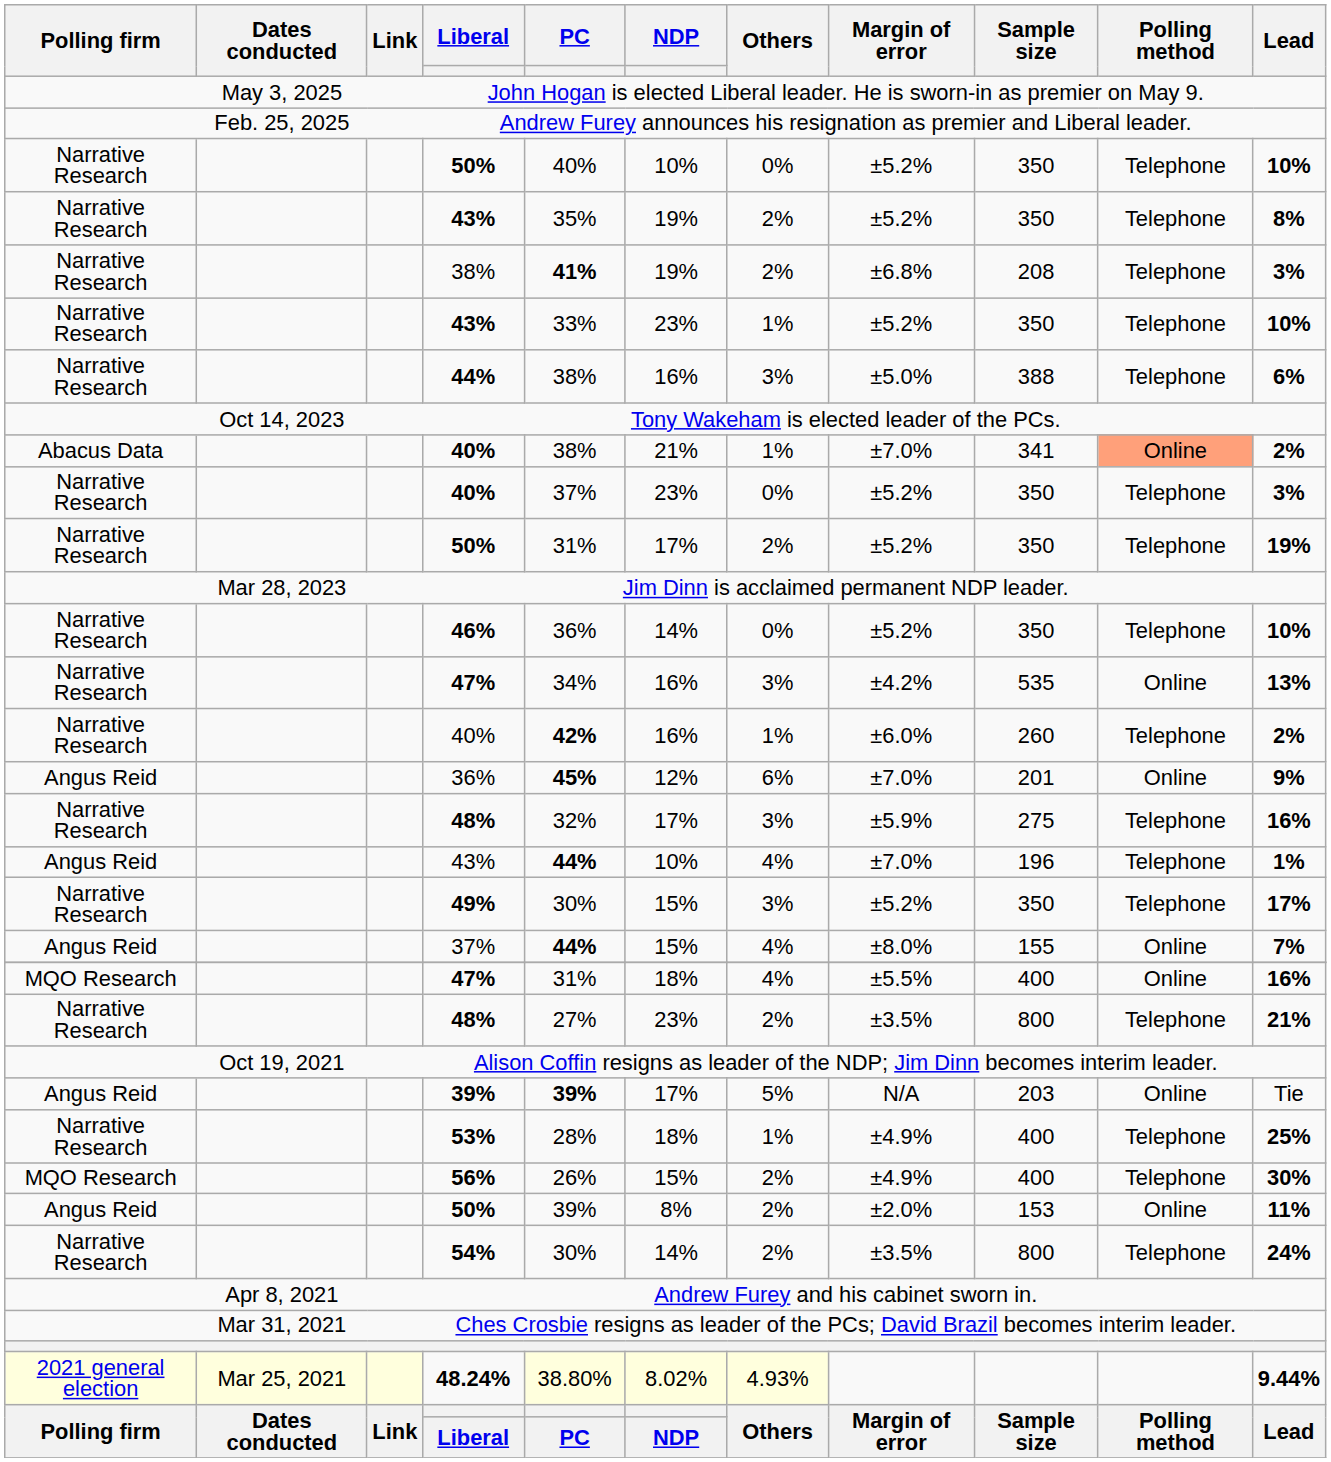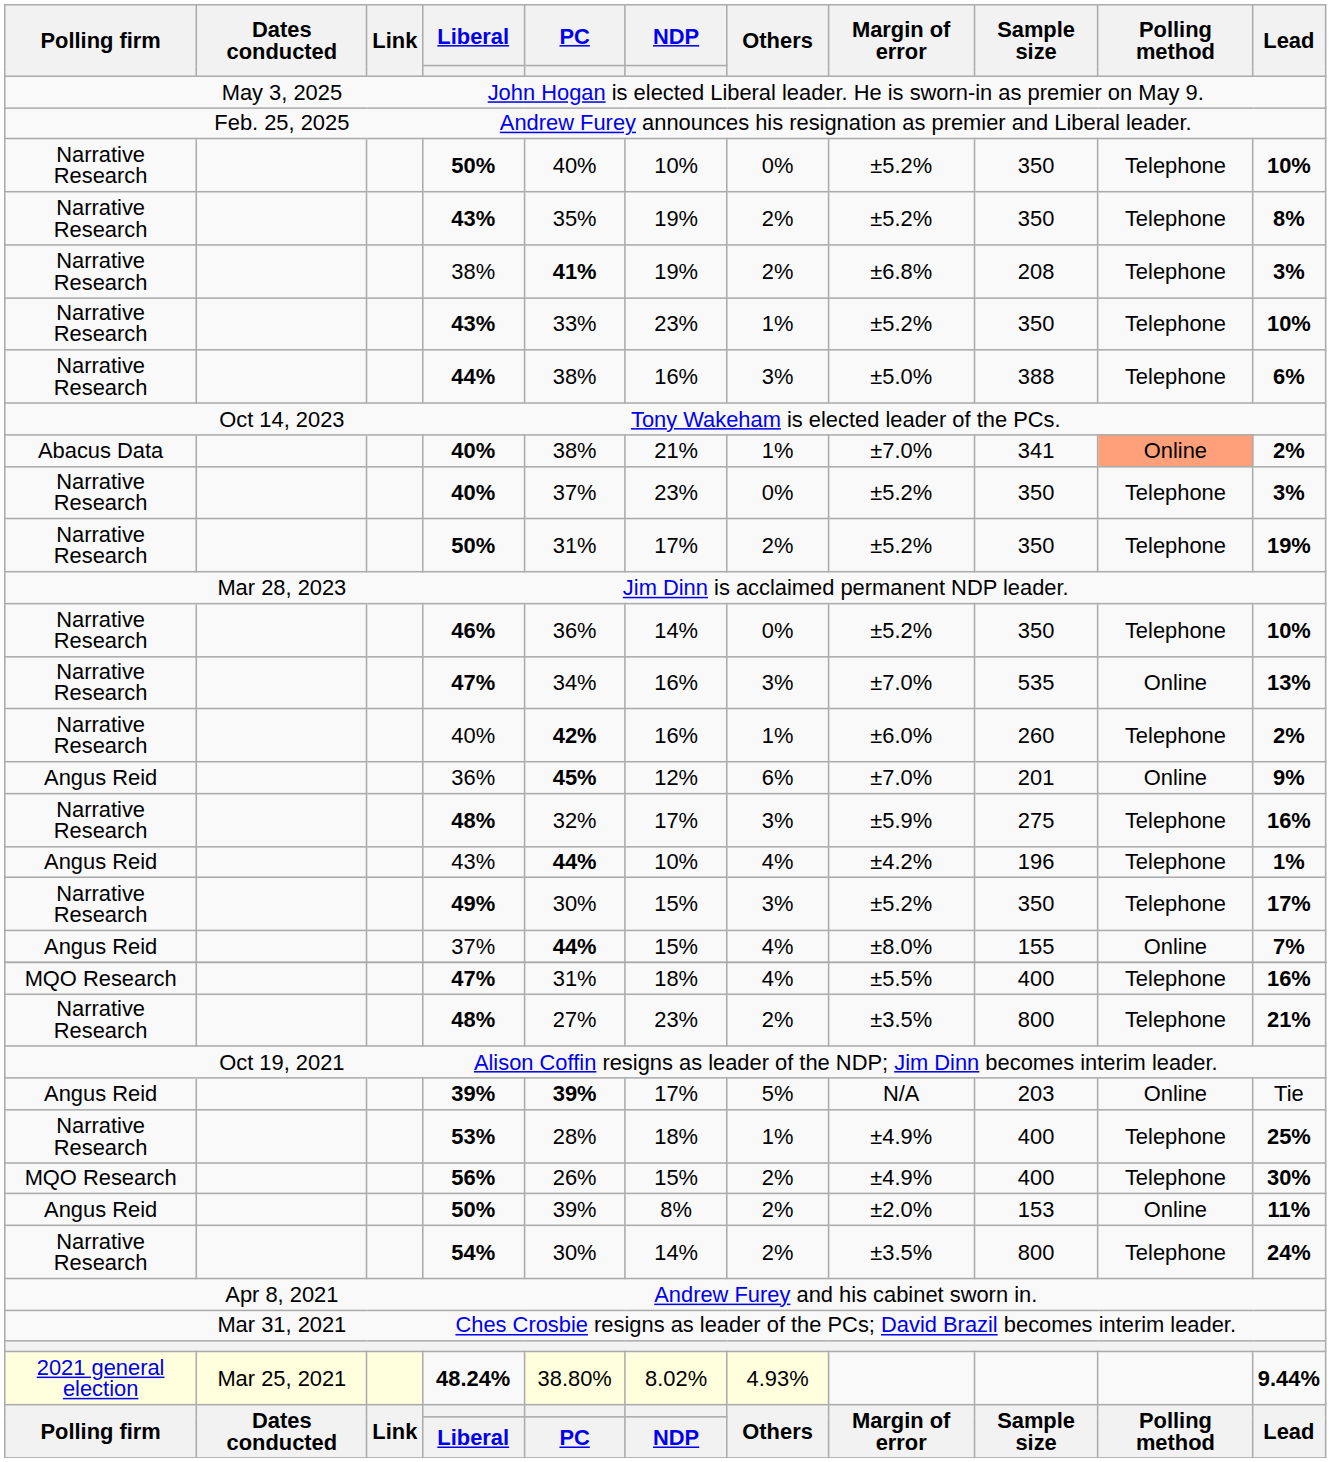(901, 683) ±4.2% -> (901, 683) ±7.0%
(901, 862) ±7.0% -> (901, 862) ±4.2%
(1175, 978) Online -> (1175, 978) Telephone
